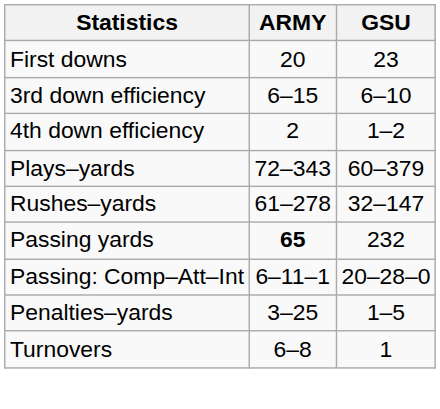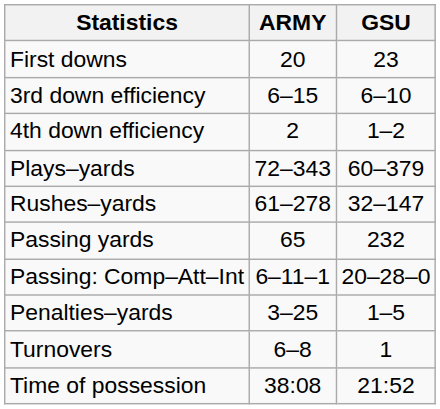(293, 240) bold -> (293, 240) normal
+ row: (108, 385)
